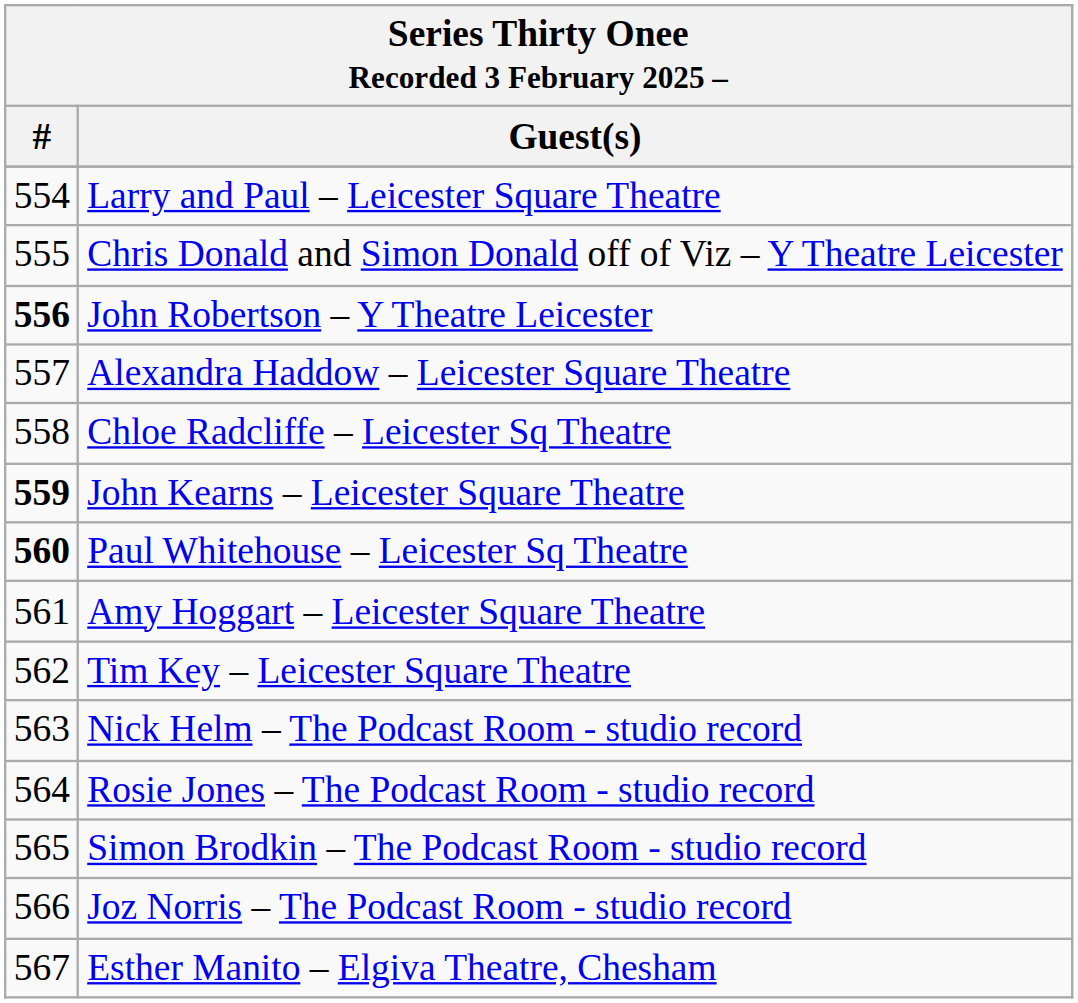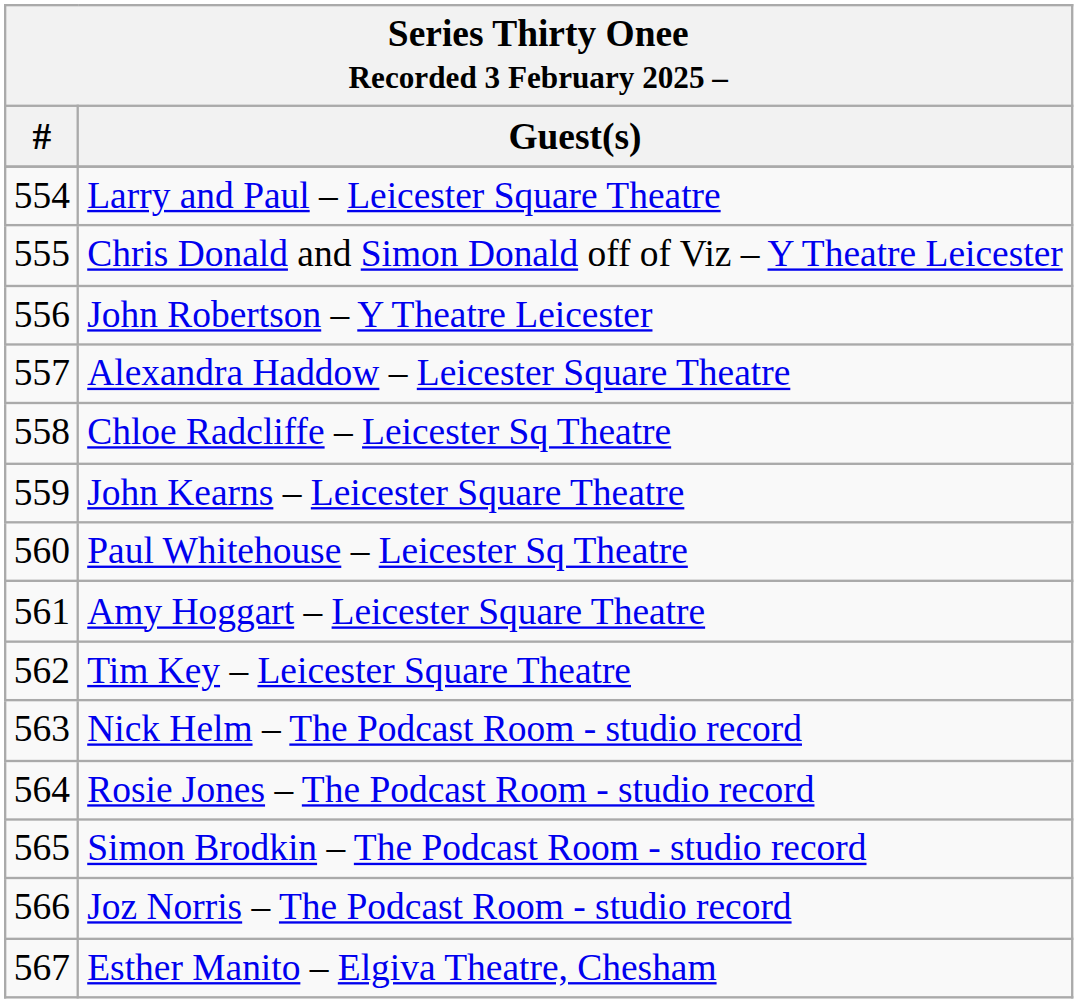(42, 313) bold -> (42, 313) normal
(42, 491) bold -> (42, 491) normal
(42, 551) bold -> (42, 551) normal
